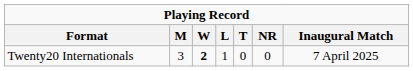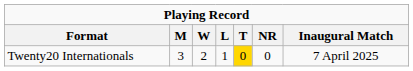(204, 55) bold -> (204, 55) normal
(243, 55) no background -> (243, 55) gold background
